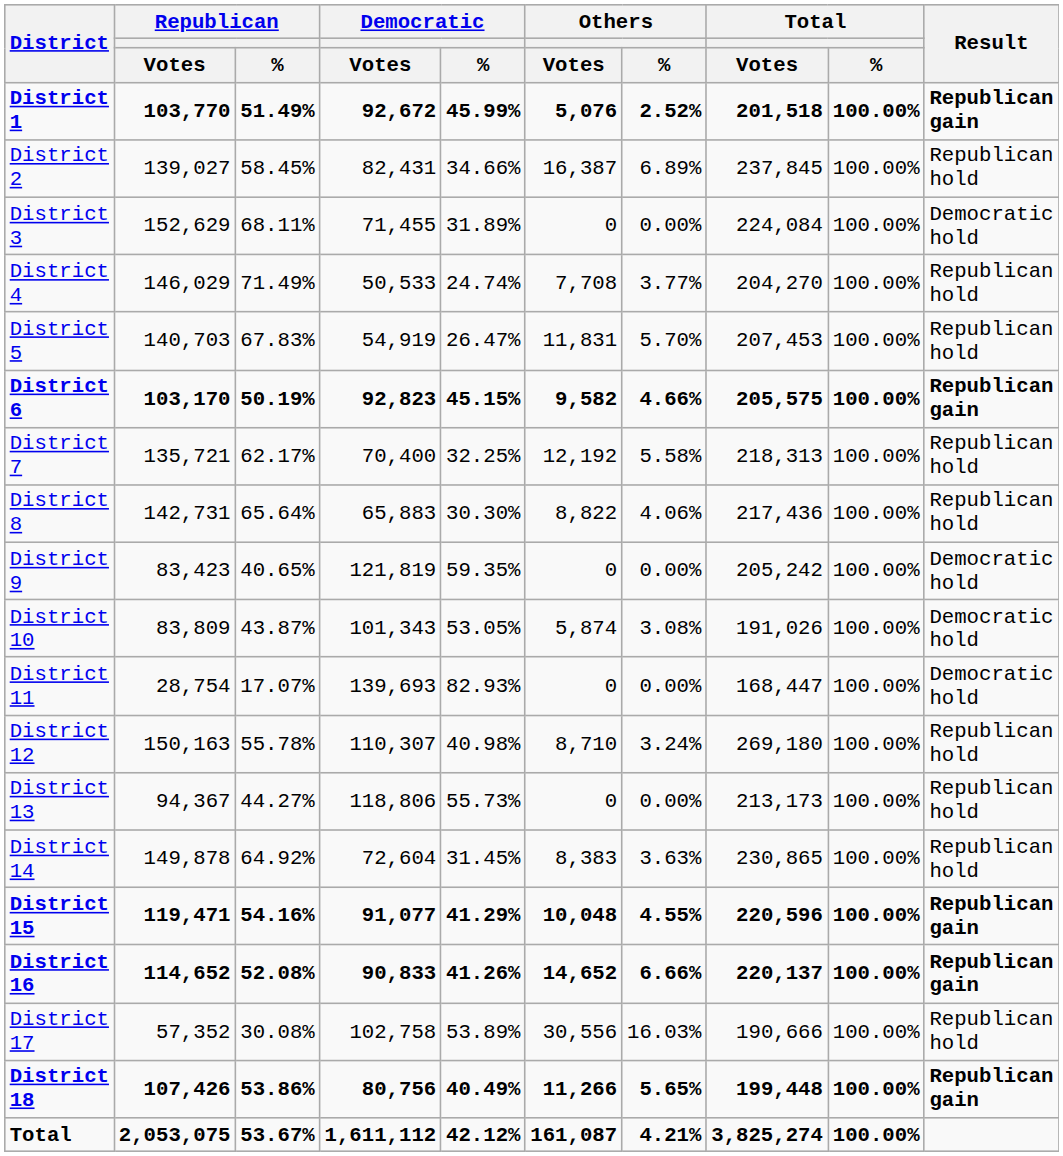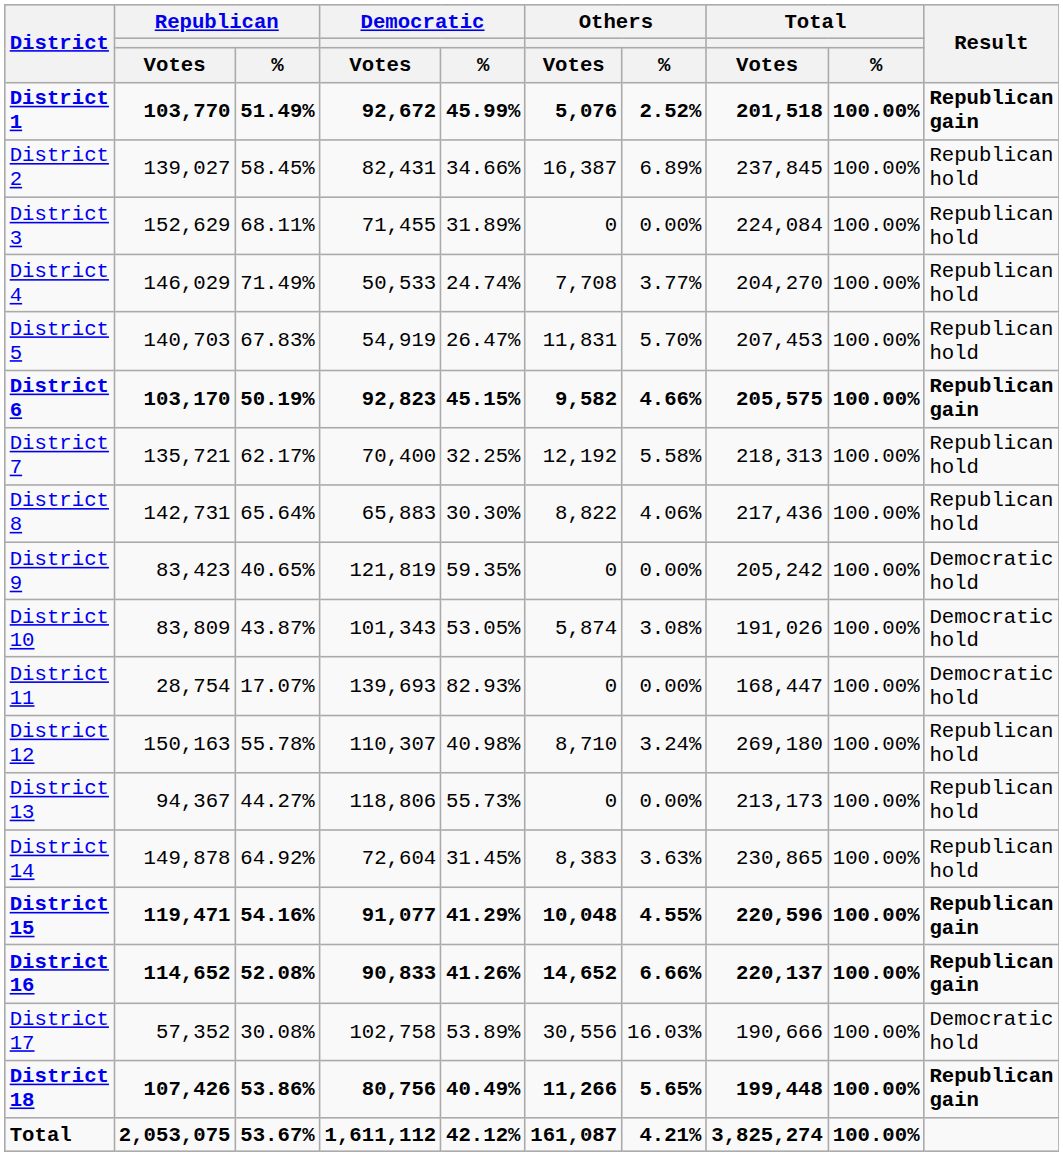(991, 226) Democratic hold -> (991, 226) Republican hold
(991, 1031) Republican hold -> (991, 1031) Democratic hold
